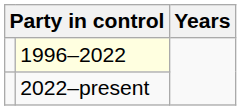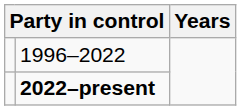(73, 54) lightyellow background -> (73, 54) no background
(85, 88) normal -> (87, 88) bold
